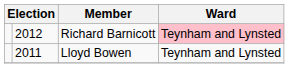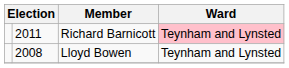(29, 33) 2012 -> (28, 33) 2011
(28, 53) 2011 -> (29, 53) 2008
